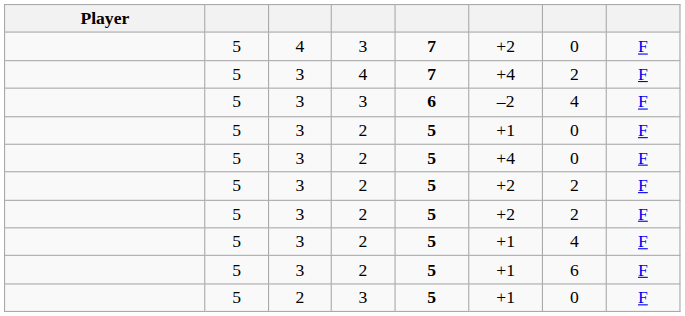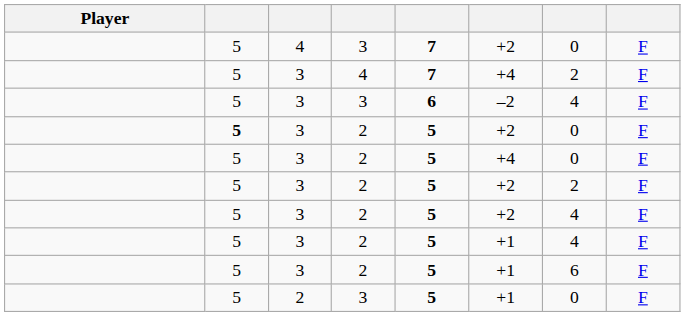(237, 130) normal -> (237, 130) bold
(506, 130) +1 -> (506, 130) +2
(574, 213) 2 -> (574, 213) 4
